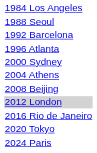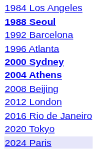(30, 21) normal -> (30, 21) bold
(33, 62) normal -> (34, 62) bold
(32, 75) normal -> (33, 75) bold
(33, 102) lightgrey background -> (33, 102) no background
(28, 142) no background -> (28, 142) lavender background
